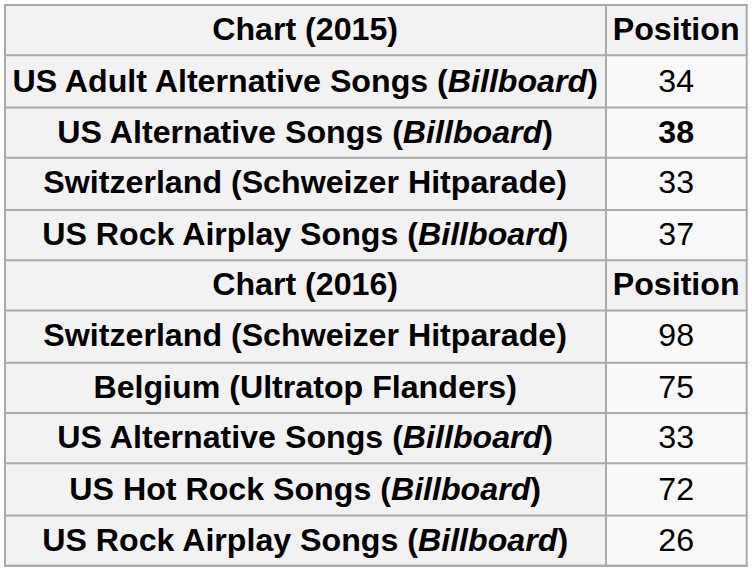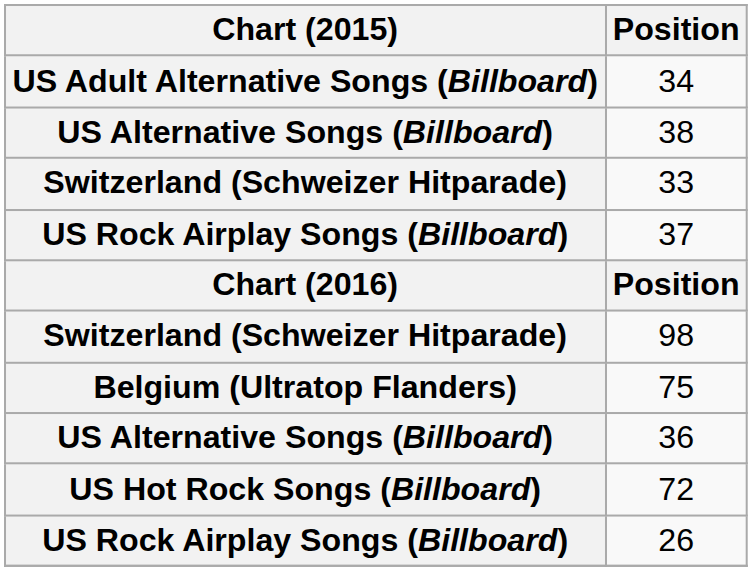(676, 132) bold -> (676, 132) normal
(676, 438) 33 -> (676, 438) 36
